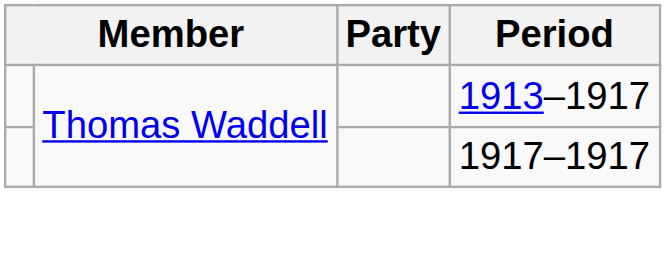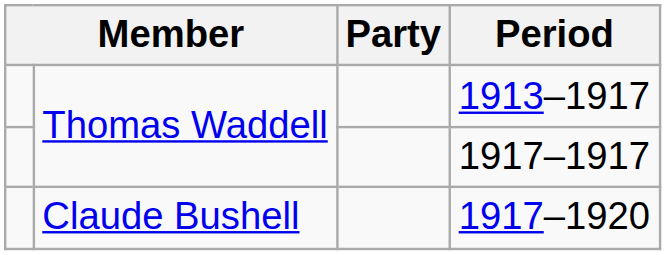+ row: (554, 216)
